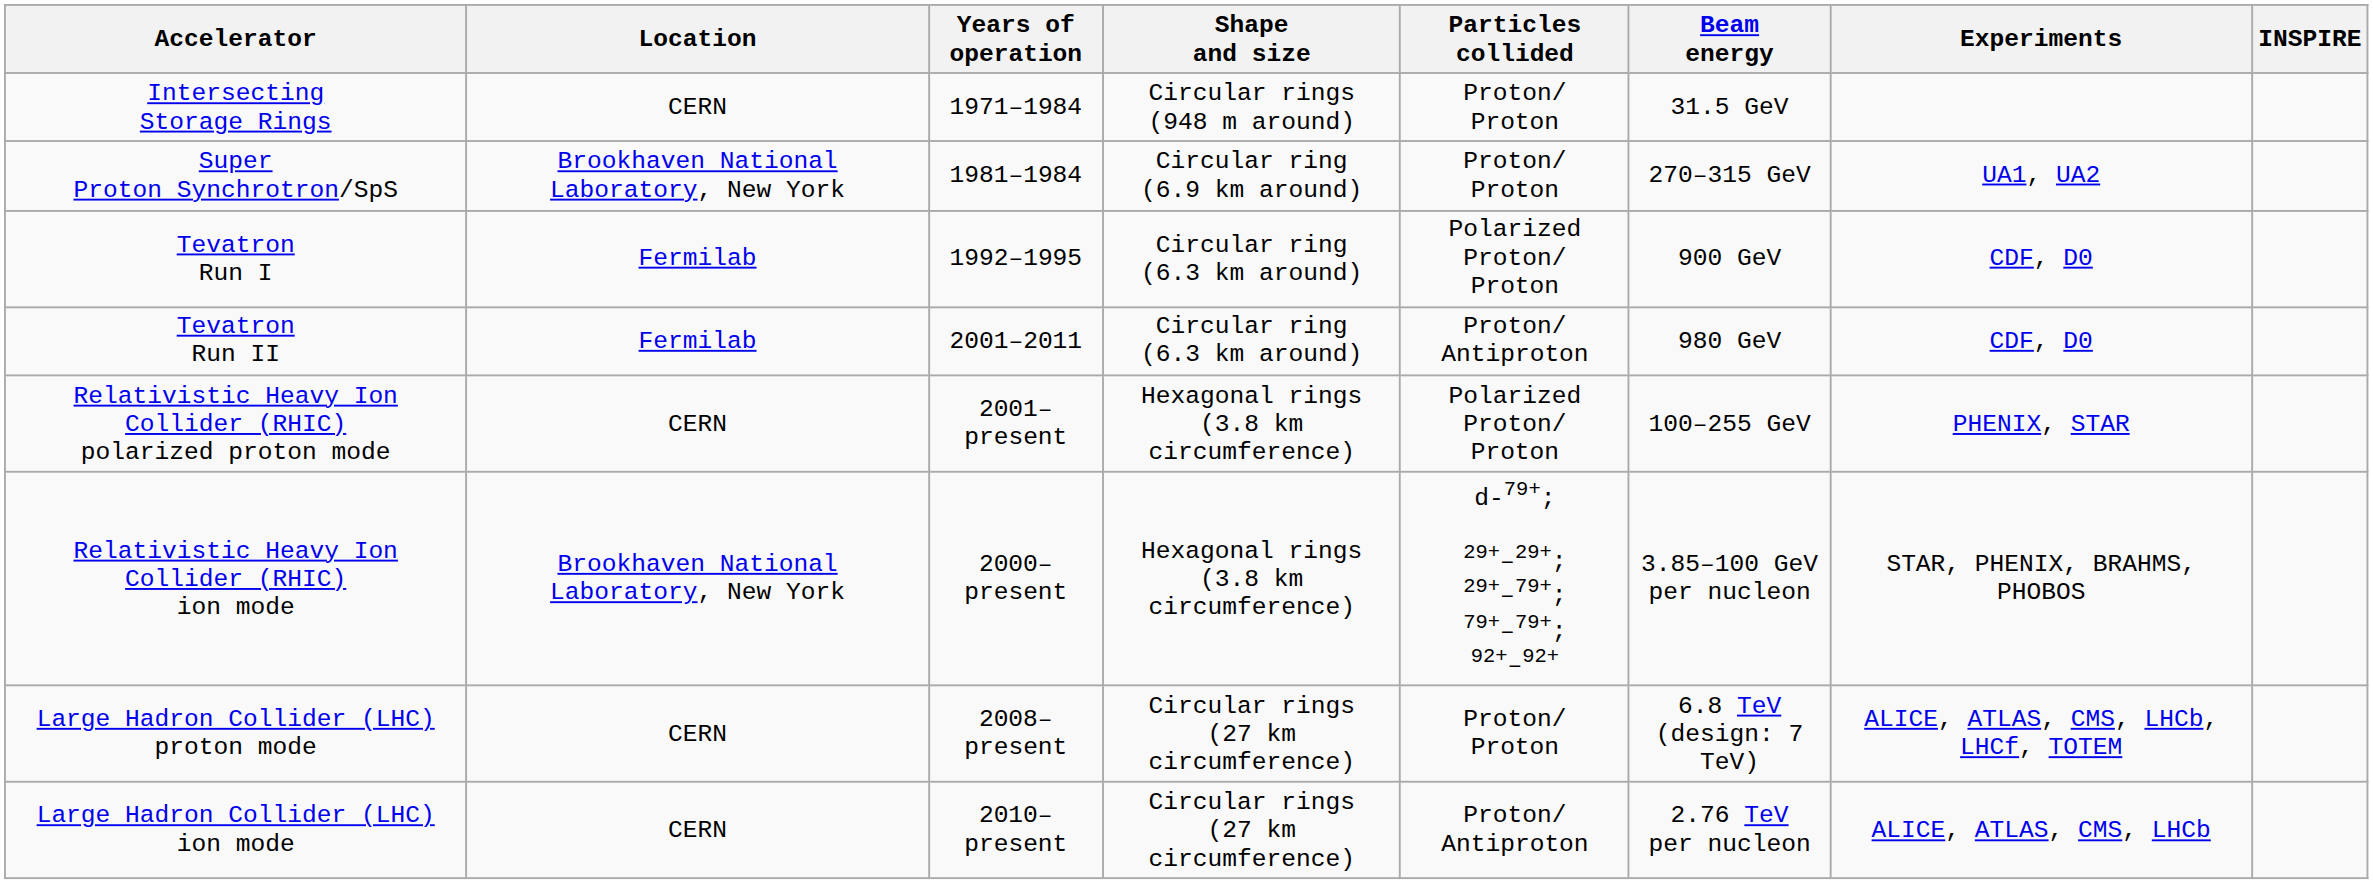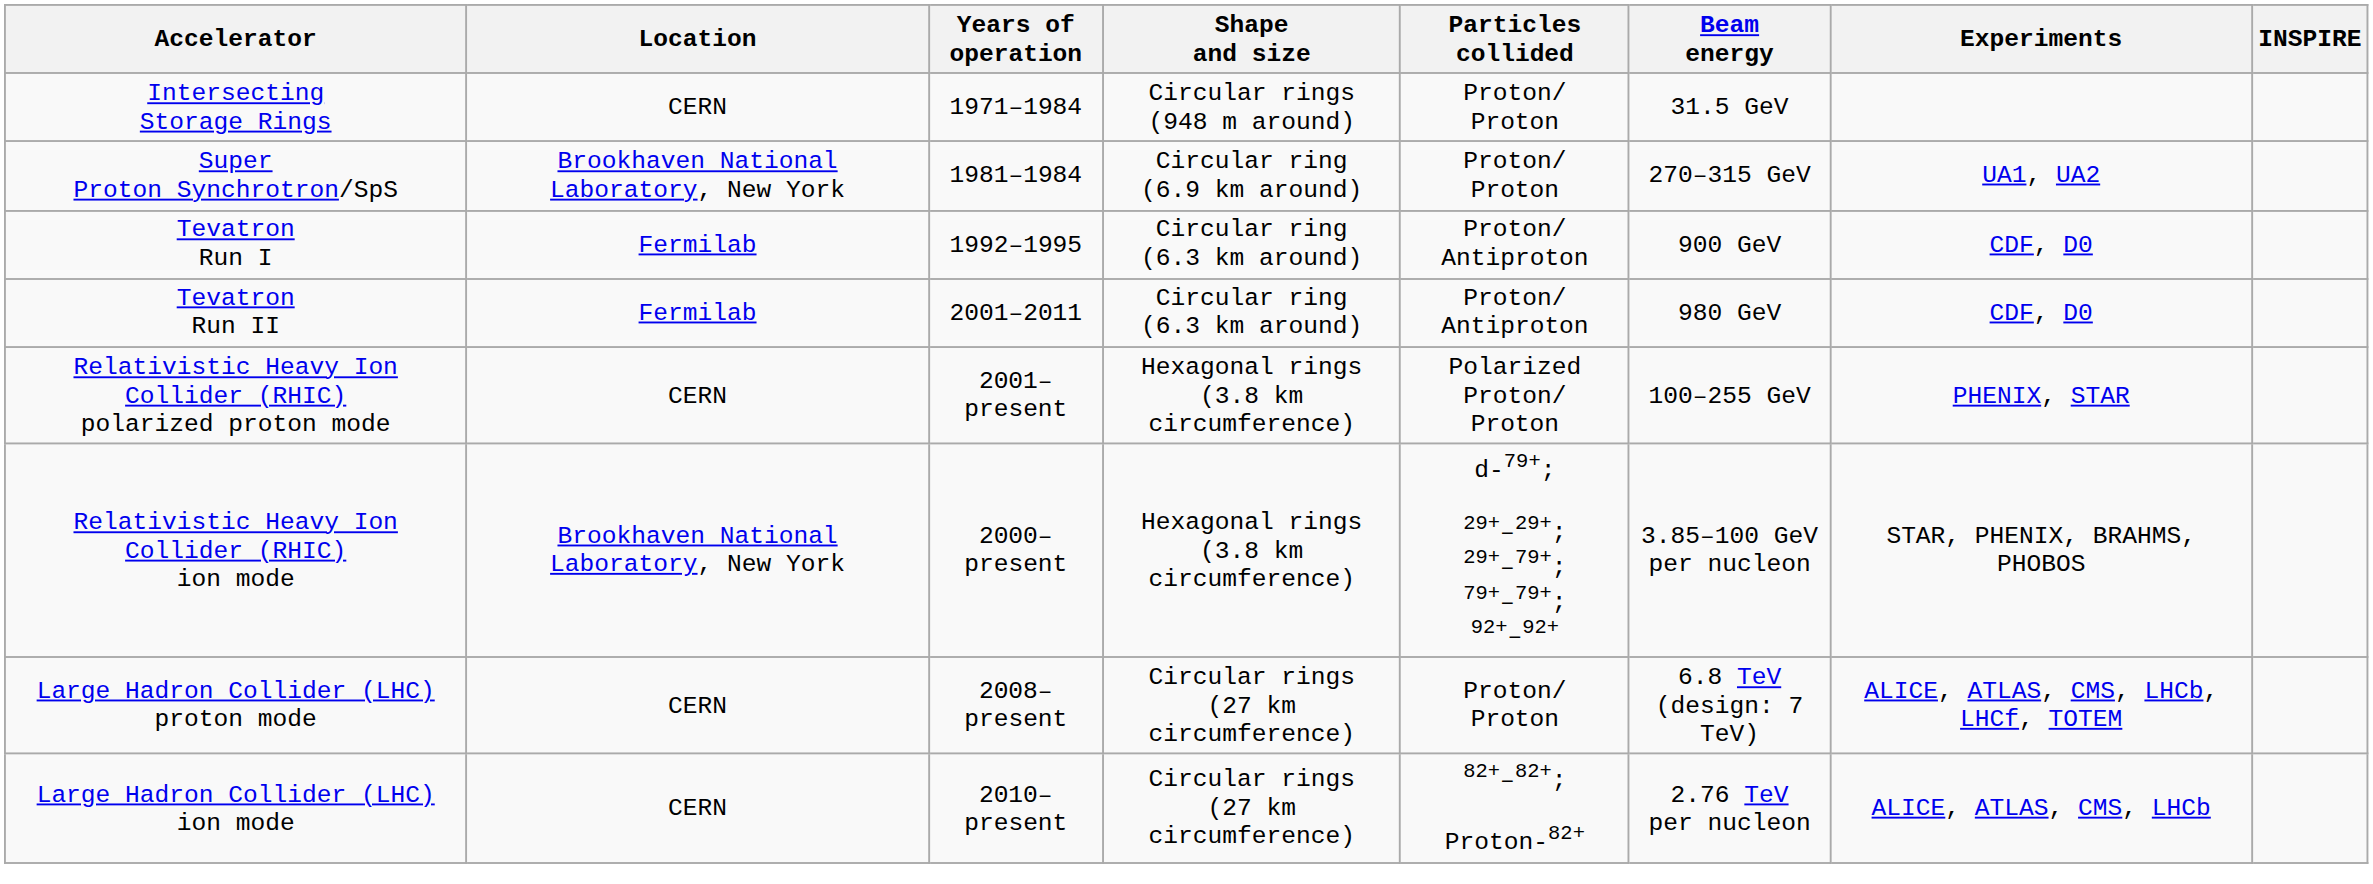(1515, 259) Polarized Proton/ Proton -> (1515, 244) Proton/ Antiproton
(1515, 830) Proton/ Antiproton -> (1515, 808) 82+–82+; Proton-82+
